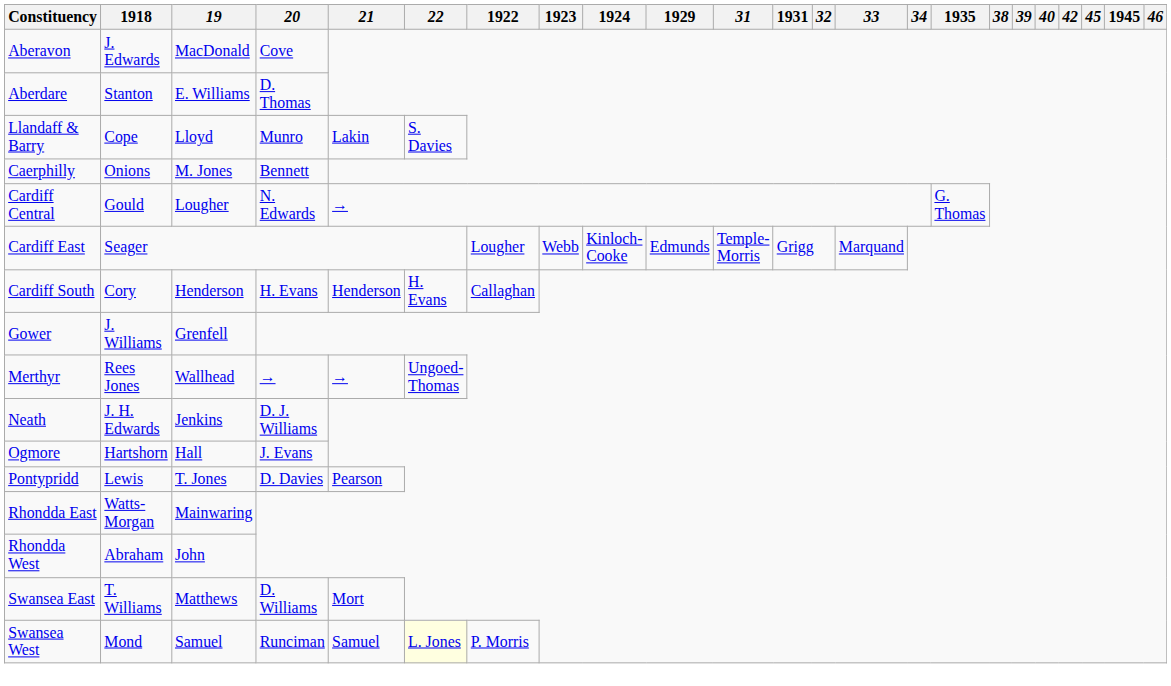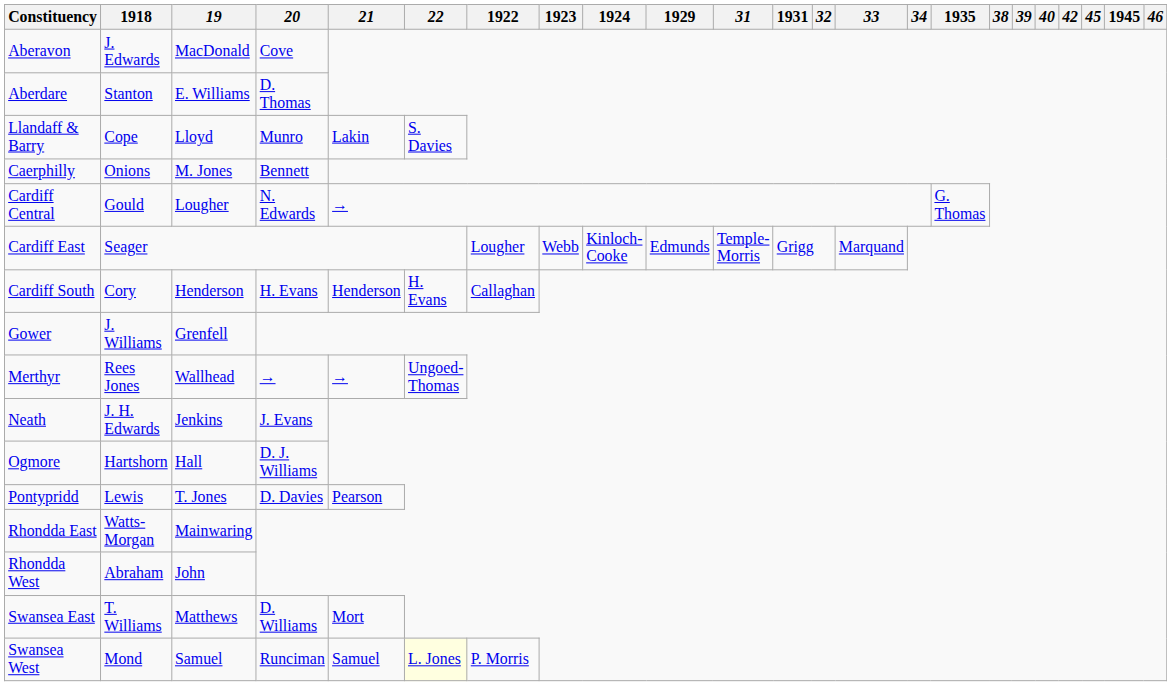(288, 419) D. J. Williams -> (286, 419) J. Evans
(286, 453) J. Evans -> (288, 462) D. J. Williams
